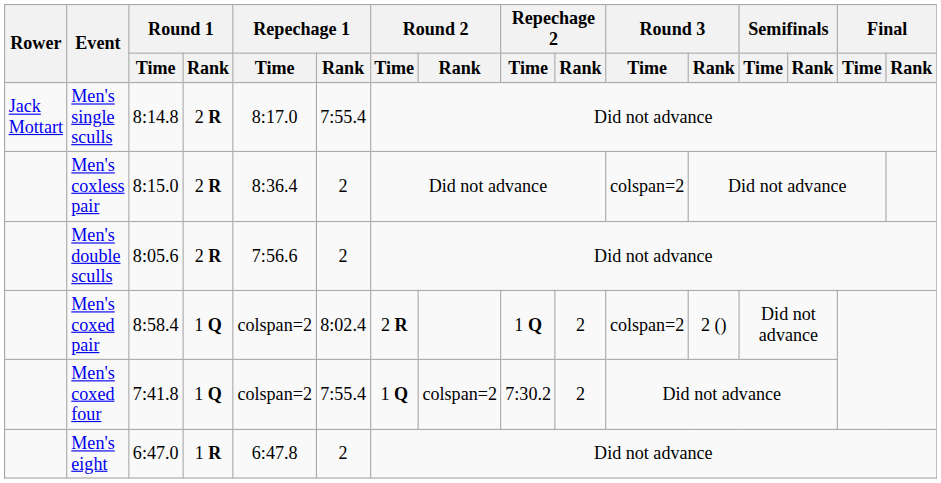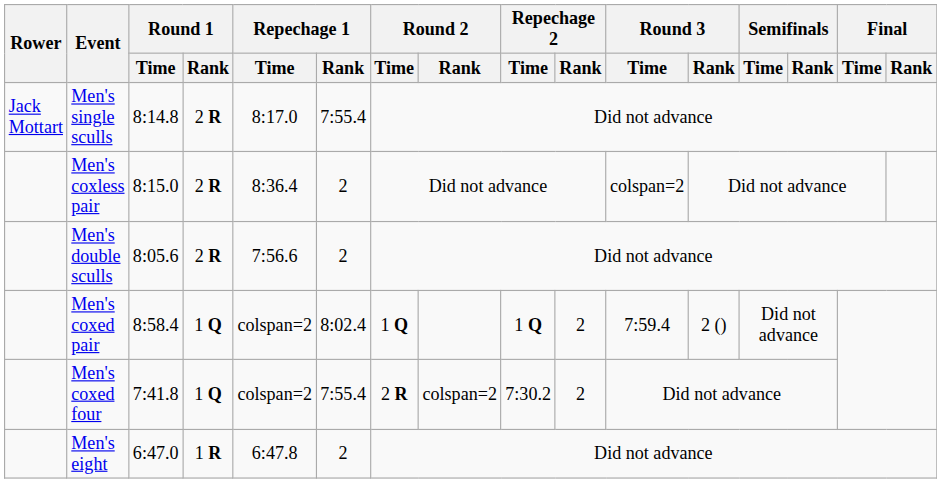(394, 324) 2 R -> (394, 324) 1 Q
(647, 324) colspan=2 -> (647, 324) 7:59.4
(394, 394) 1 Q -> (394, 394) 2 R
